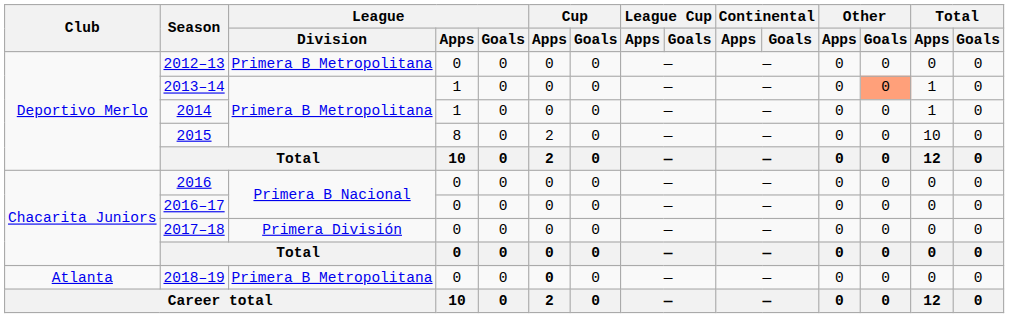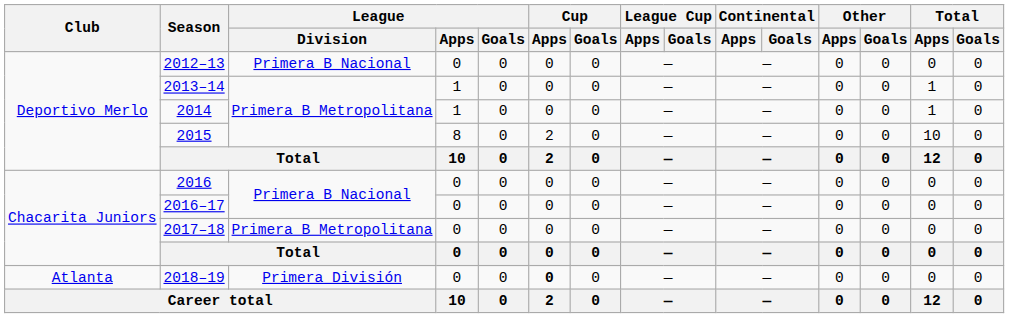(332, 64) Primera B Metropolitana -> (332, 64) Primera B Nacional
(886, 88) lightsalmon background -> (886, 88) no background
(332, 230) Primera División -> (332, 230) Primera B Metropolitana
(332, 277) Primera B Metropolitana -> (332, 277) Primera División
